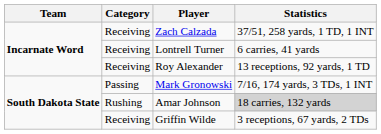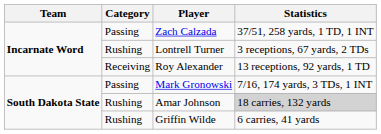(127, 31) Receiving -> (122, 31) Passing
(127, 49) Receiving -> (123, 49) Rushing
(278, 49) 6 carries, 41 yards -> (303, 49) 3 receptions, 67 yards, 2 TDs
(127, 120) Receiving -> (123, 120) Rushing
(303, 120) 3 receptions, 67 yards, 2 TDs -> (278, 120) 6 carries, 41 yards
